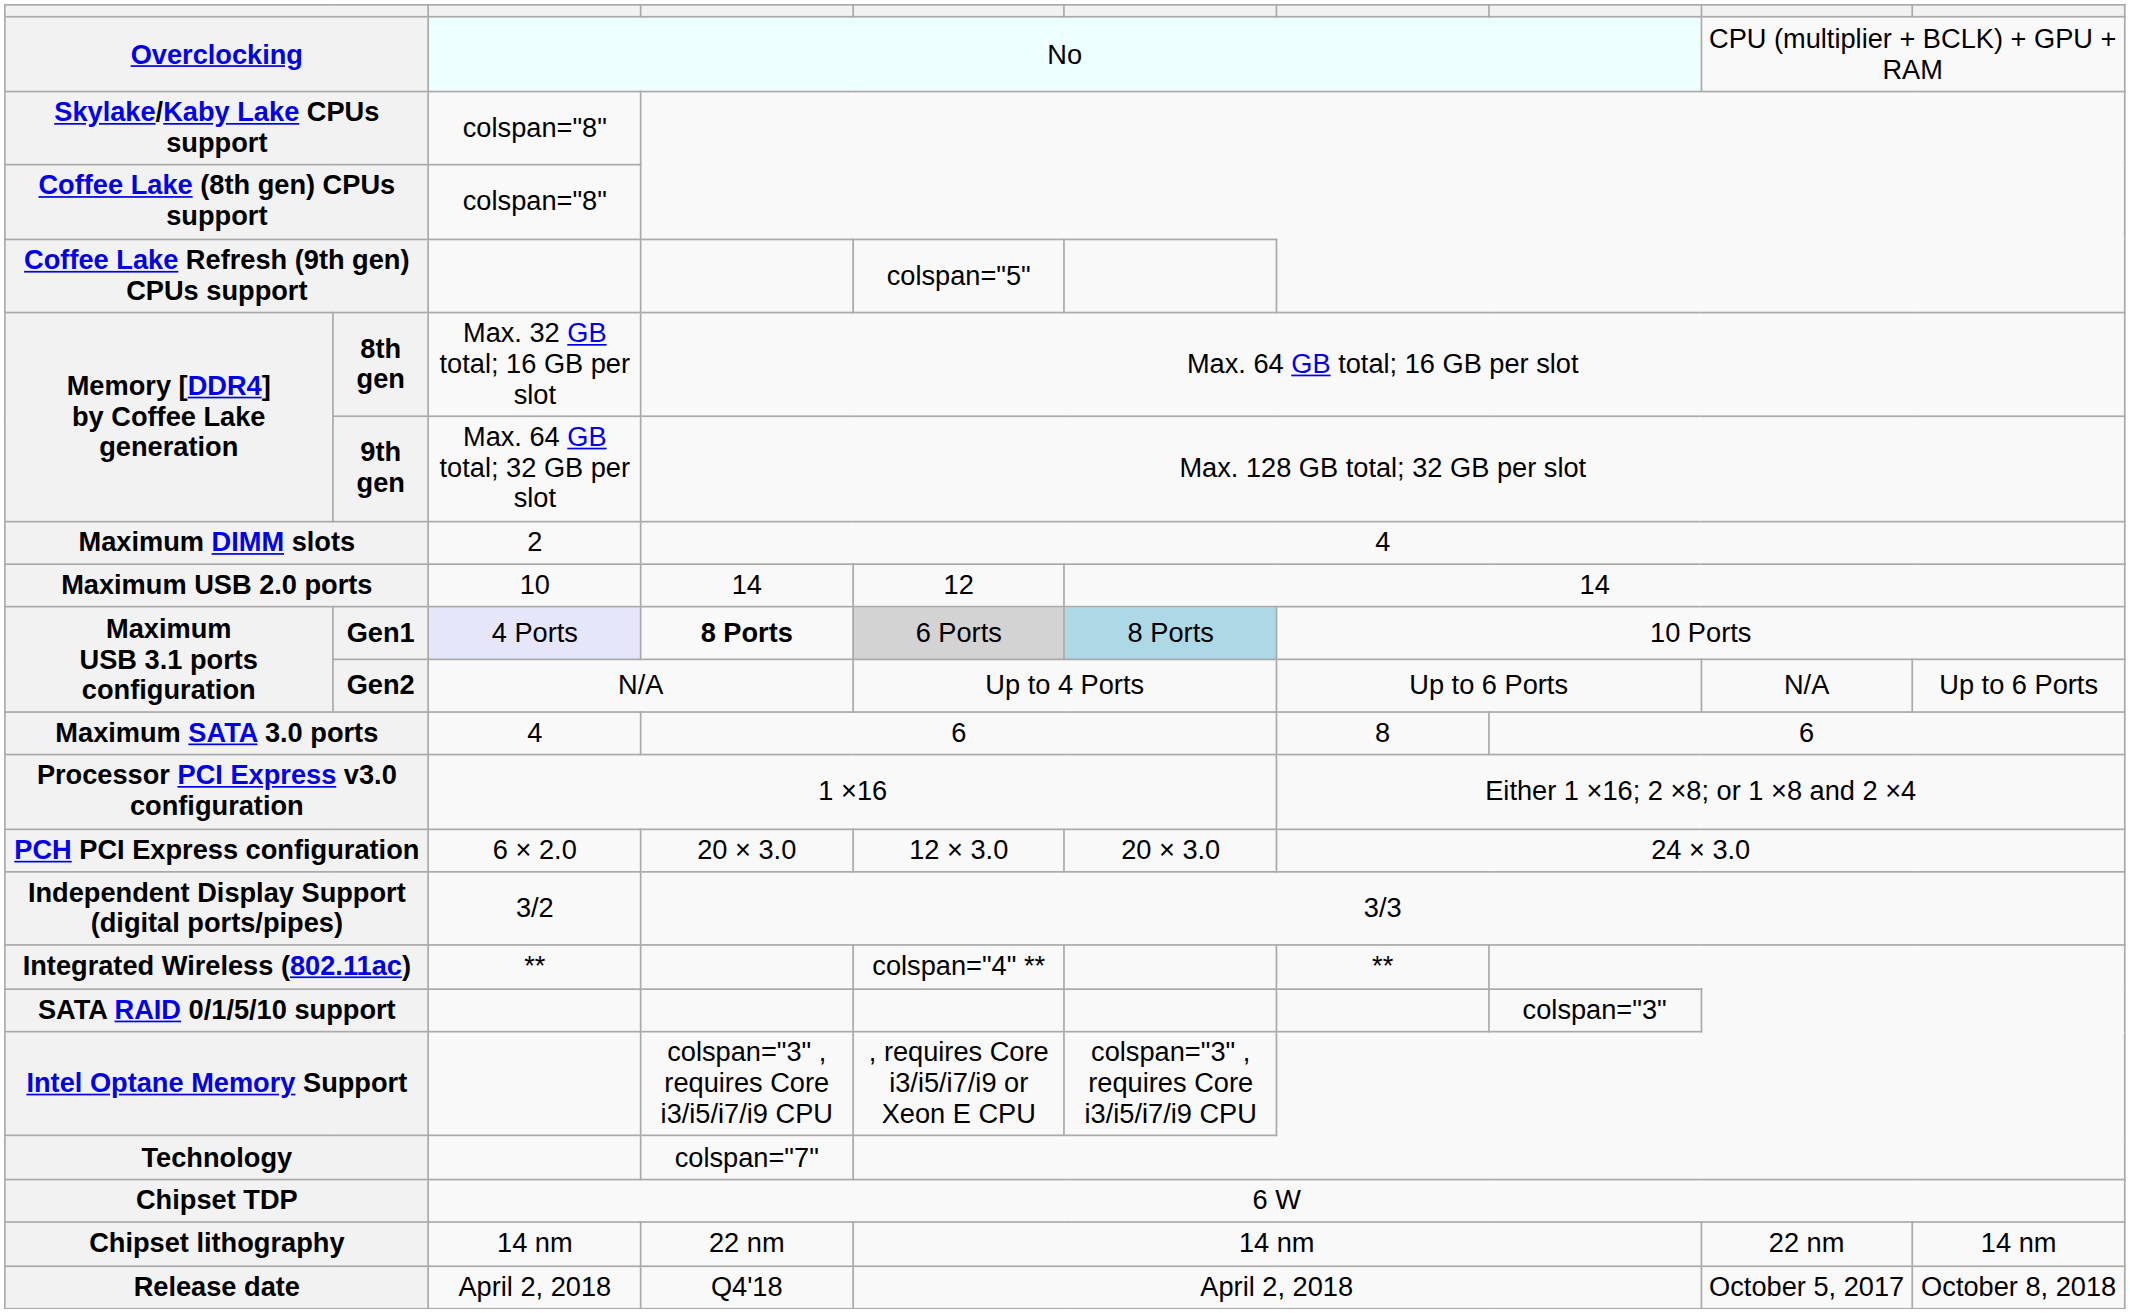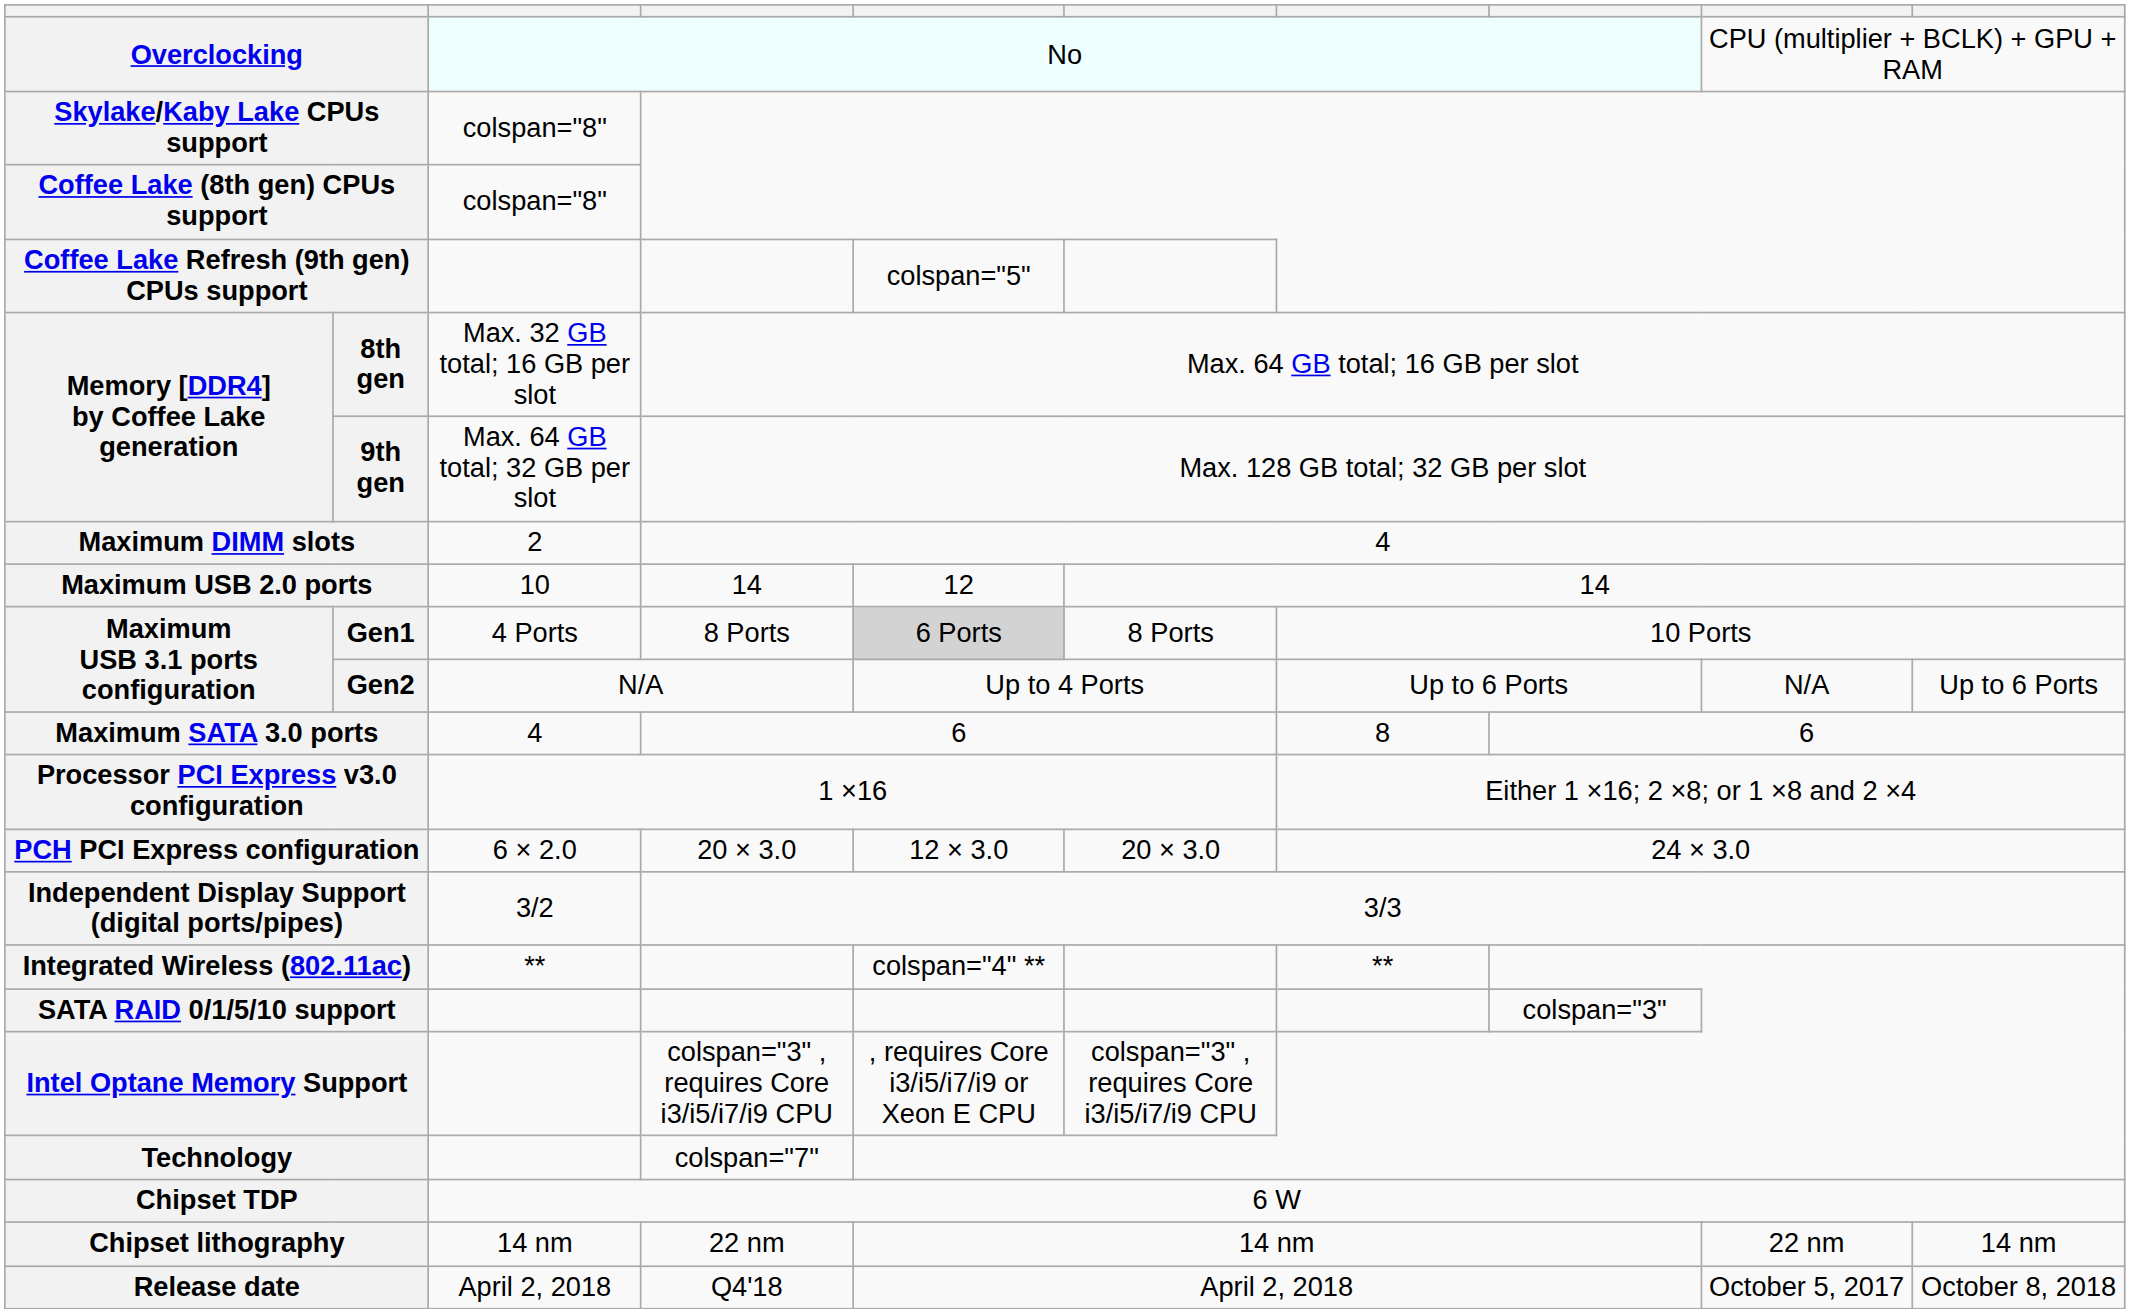(535, 633) lavender background -> (535, 633) no background
(747, 633) bold -> (747, 633) normal
(1171, 633) lightblue background -> (1171, 633) no background
